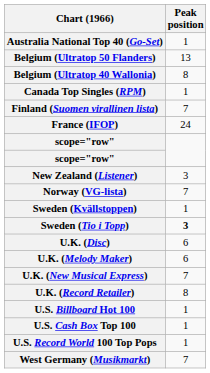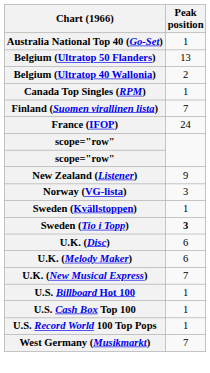(186, 74) 8 -> (186, 74) 2
(186, 175) 3 -> (186, 175) 9
(186, 192) 7 -> (186, 192) 3
- row: (85, 292)
